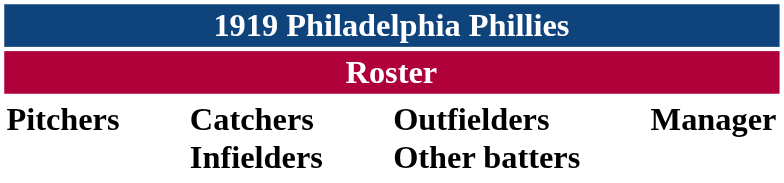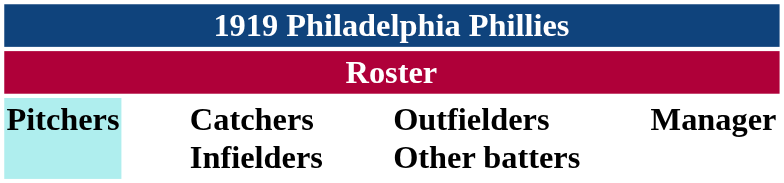(63, 118) no background -> (63, 118) paleturquoise background
